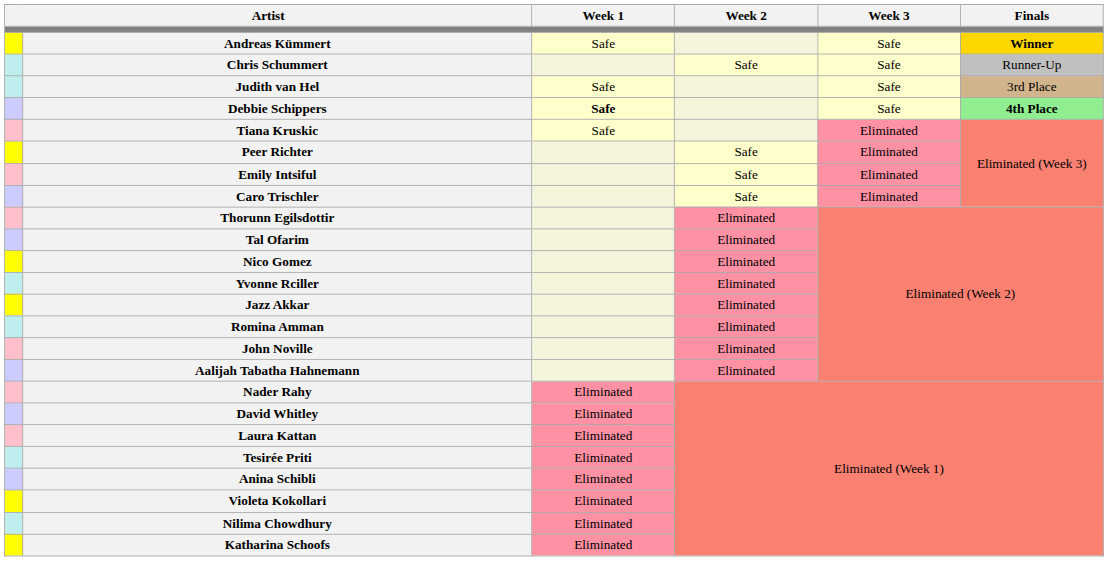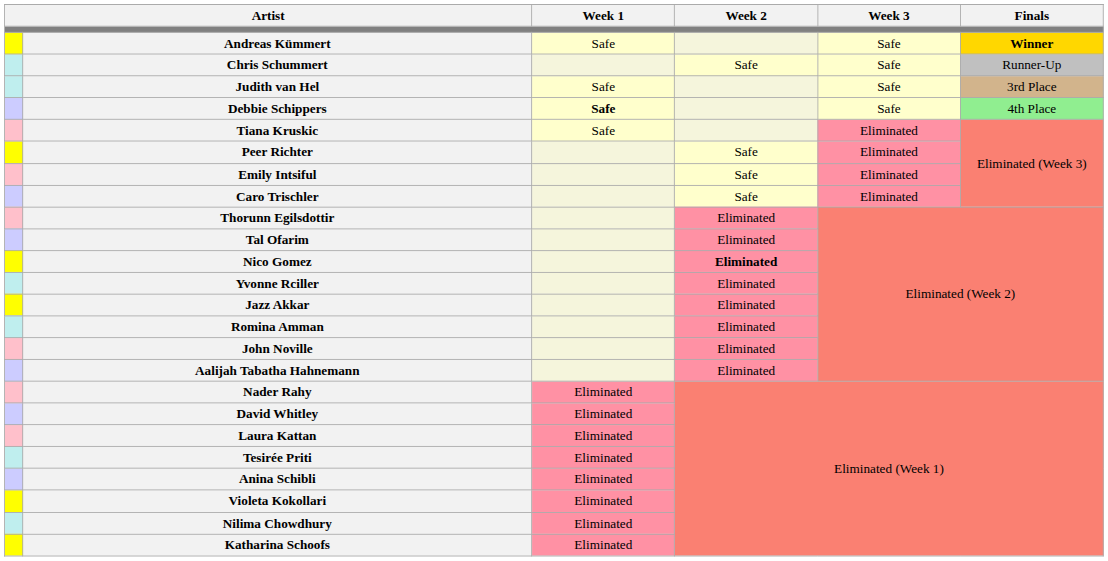(1032, 108) bold -> (1032, 108) normal
(746, 261) normal -> (746, 261) bold
